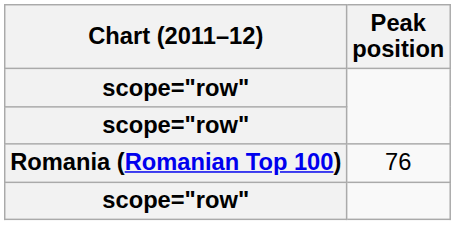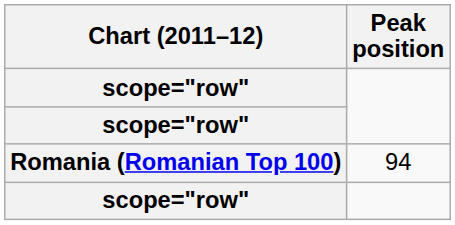(398, 162) 76 -> (398, 162) 94
